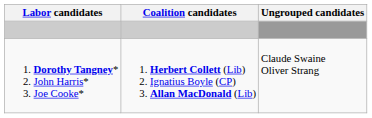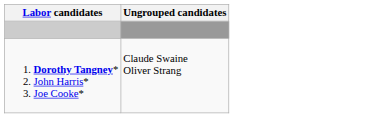- column: (190, 13)
